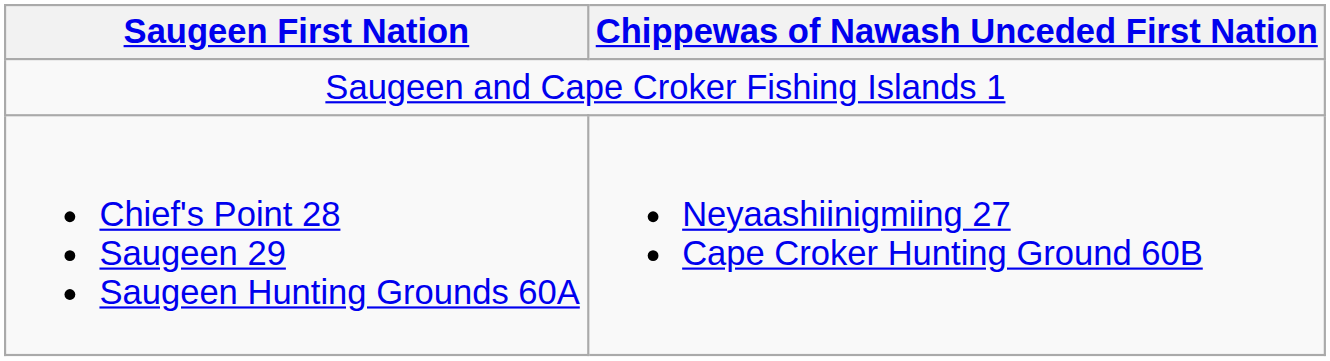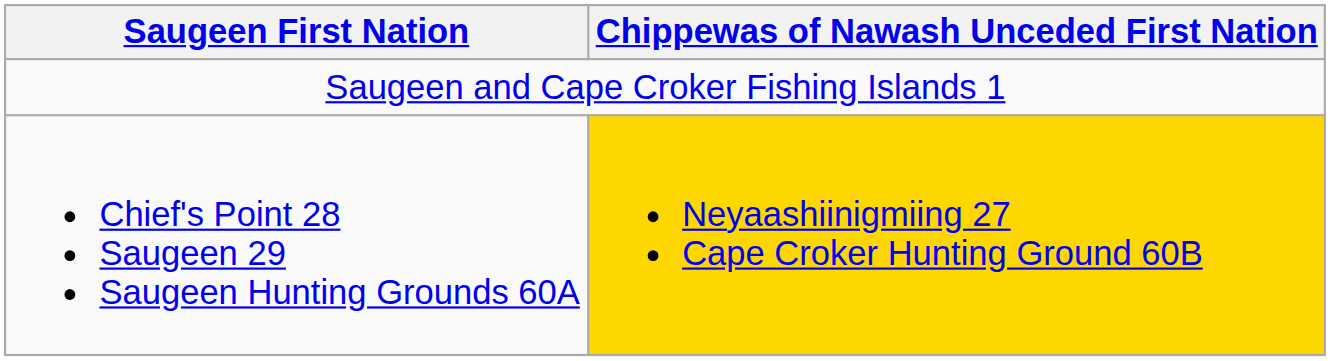(957, 235) no background -> (957, 235) gold background
